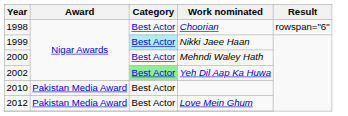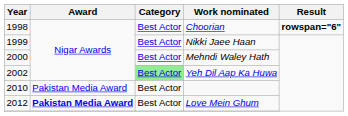(303, 27) normal -> (311, 27) bold
(153, 42) paleturquoise background -> (159, 42) no background
(80, 103) normal -> (83, 103) bold
